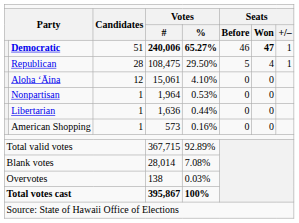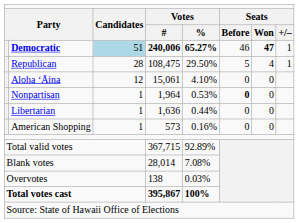(138, 48) no background -> (138, 48) lightblue background
(247, 95) normal -> (247, 95) bold
